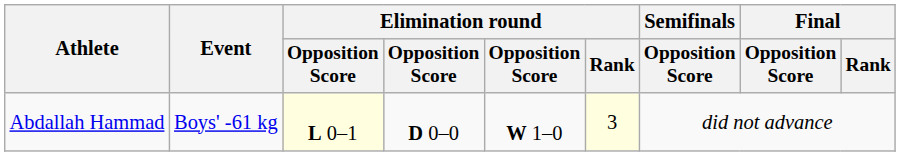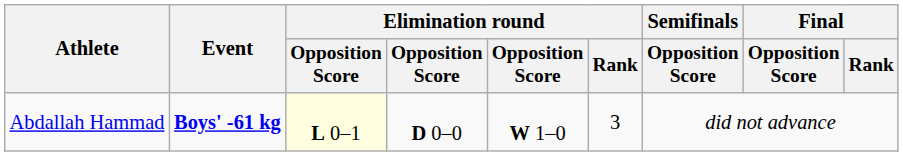(226, 122) normal -> (227, 122) bold
(612, 122) lightyellow background -> (615, 122) no background
